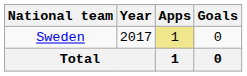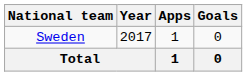(175, 38) khaki background -> (175, 38) no background
